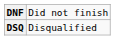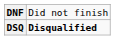(63, 28) normal -> (63, 28) bold
